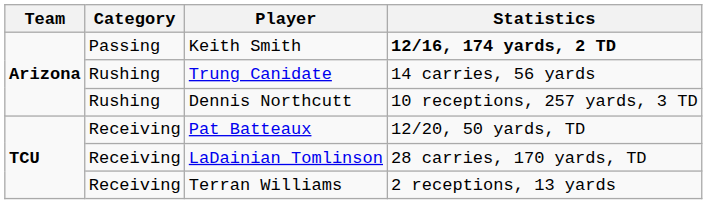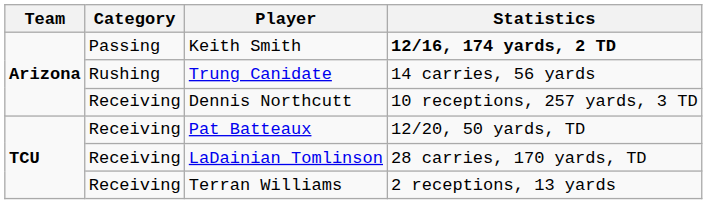(124, 102) Rushing -> (135, 102) Receiving
